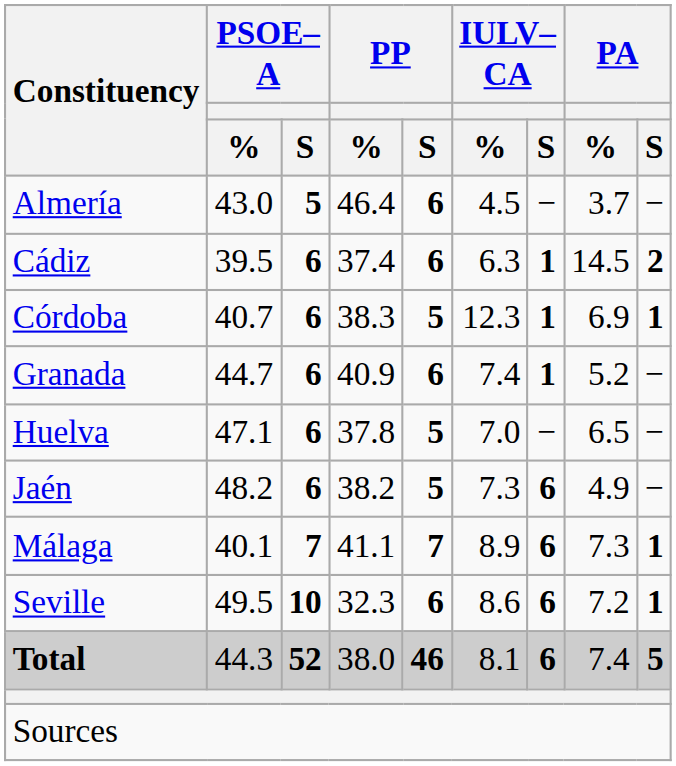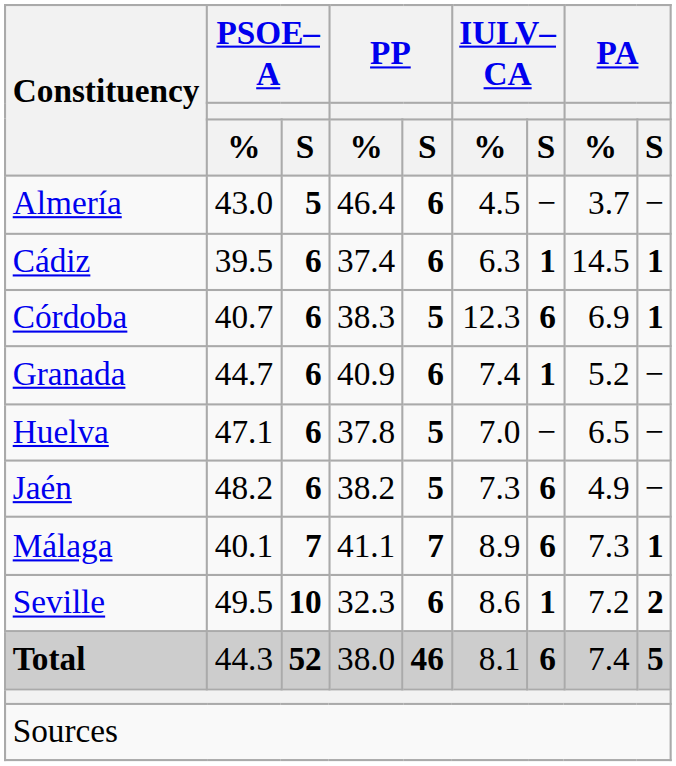(655, 260) 2 -> (655, 260) 1
(548, 317) 1 -> (548, 317) 6
(548, 602) 6 -> (548, 602) 1
(655, 602) 1 -> (655, 602) 2
